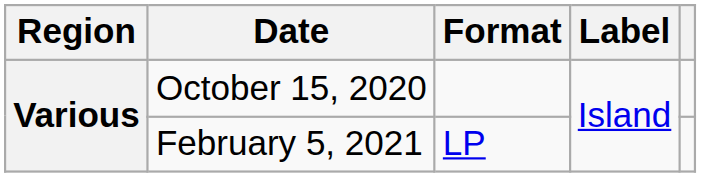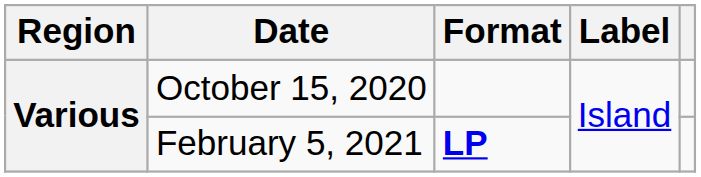(464, 143) normal -> (465, 143) bold
